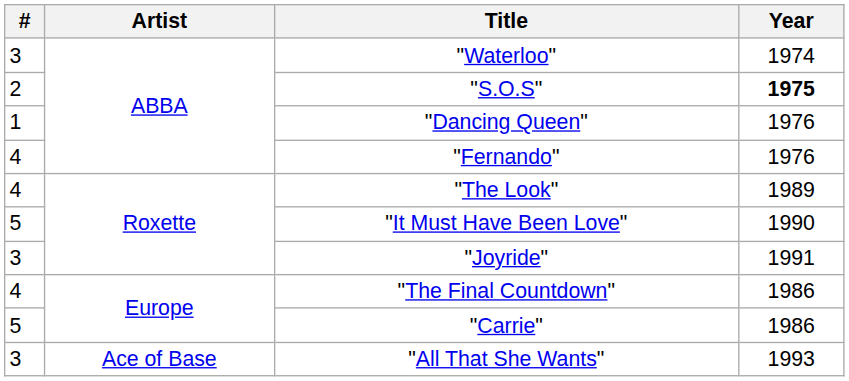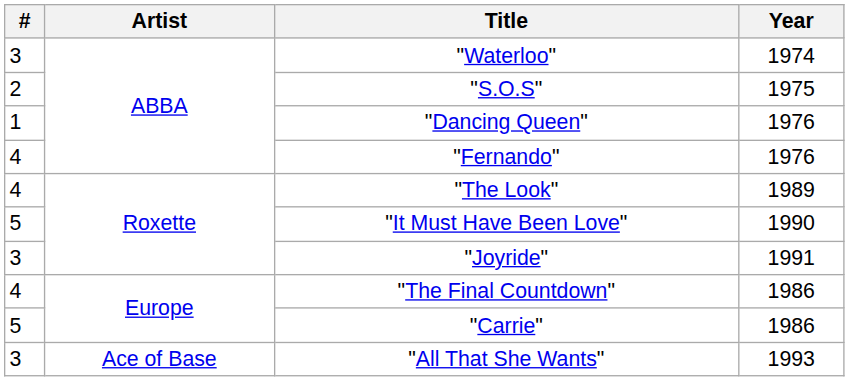(791, 88) bold -> (791, 88) normal
